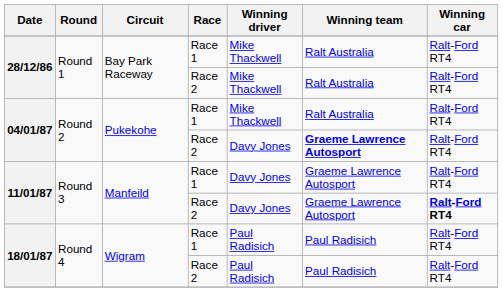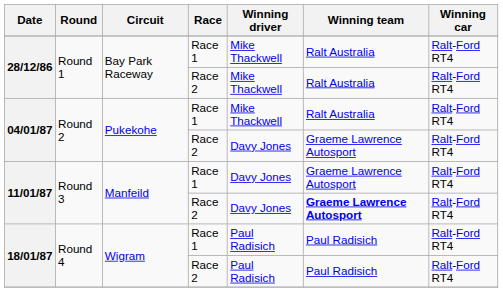(355, 146) bold -> (354, 146) normal
(353, 209) normal -> (356, 209) bold
(455, 209) bold -> (456, 209) normal
